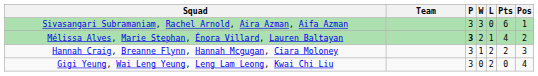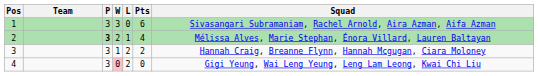columns swapped: (524, 11) <-> (195, 11)
(481, 64) no background -> (118, 64) pink background
